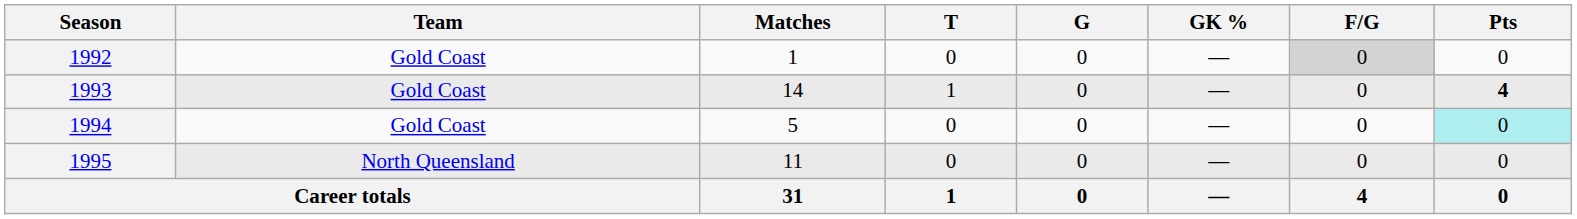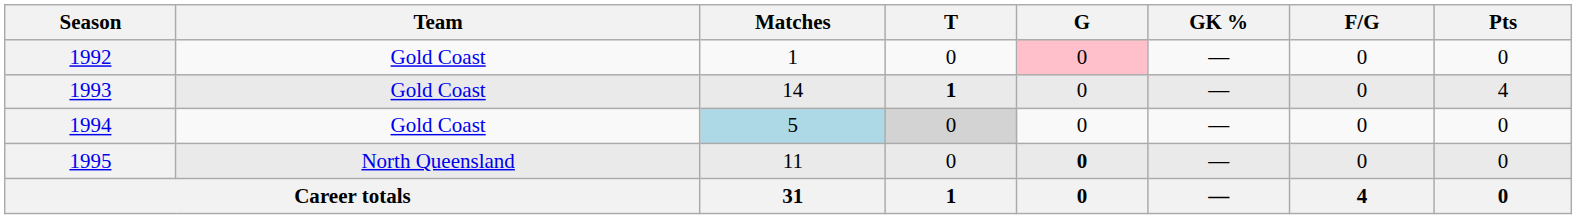(1082, 56) no background -> (1082, 56) pink background
(1362, 56) lightgrey background -> (1362, 56) no background
(951, 91) normal -> (951, 91) bold
(1503, 91) bold -> (1503, 91) normal
(793, 126) no background -> (793, 126) lightblue background
(951, 126) no background -> (951, 126) lightgrey background
(1503, 126) paleturquoise background -> (1503, 126) no background
(1082, 160) normal -> (1082, 160) bold
